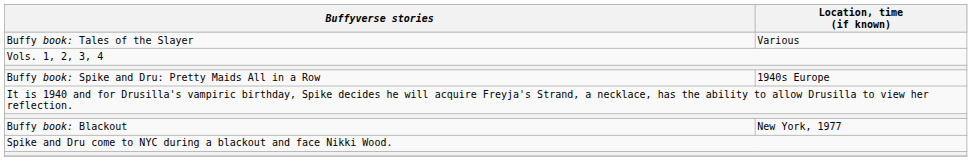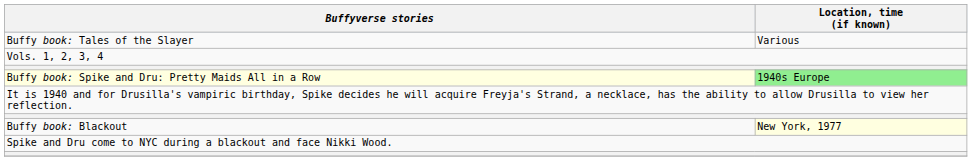(163, 78) no background -> (163, 78) lightyellow background
(793, 78) no background -> (793, 78) lightgreen background
(799, 127) no background -> (799, 127) lightyellow background
